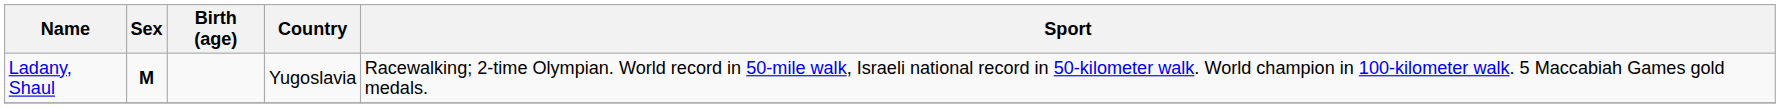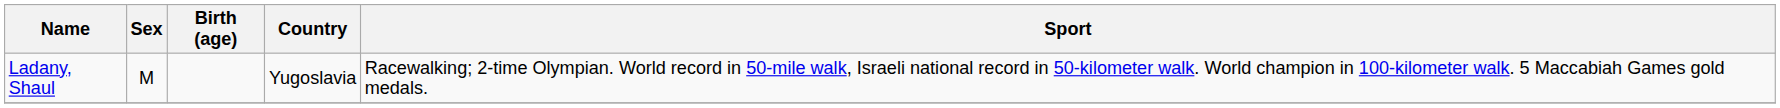(147, 78) bold -> (147, 78) normal
